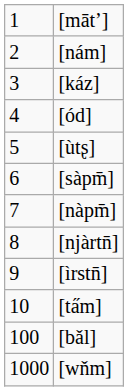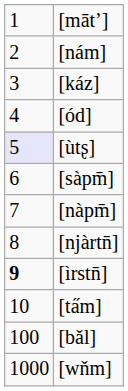(14, 147) no background -> (14, 147) lavender background
(14, 274) normal -> (14, 274) bold
